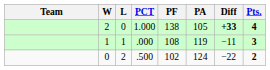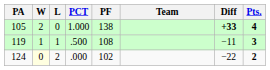columns swapped: (52, 12) <-> (200, 12)
(145, 42) .000 -> (79, 42) .500
(107, 57) no background -> (41, 57) lightyellow background
(145, 57) .500 -> (79, 57) .000
